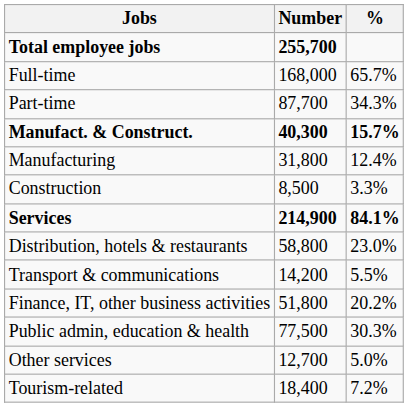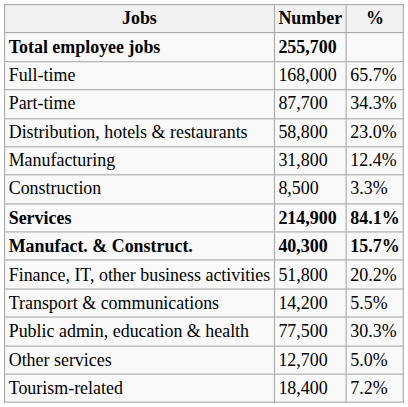rows swapped: (101, 132) <-> (128, 246)
rows swapped: (114, 274) <-> (139, 302)
